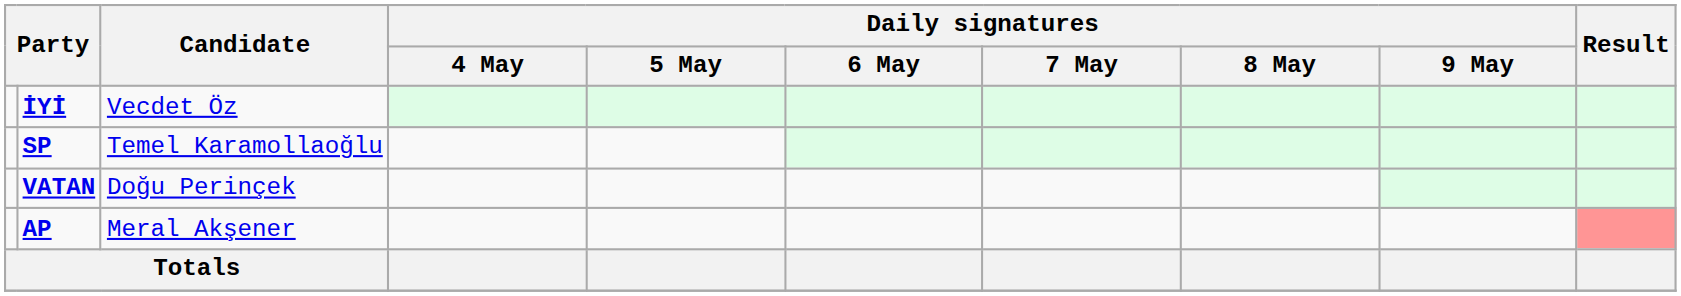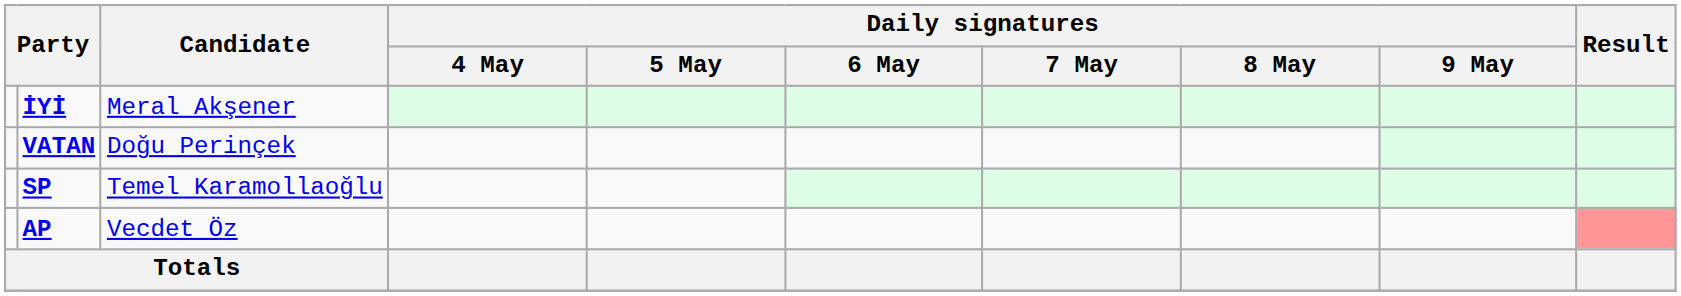(172, 106) Vecdet Öz -> (201, 106) Meral Akşener
rows swapped: (37, 147) <-> (59, 188)
(201, 229) Meral Akşener -> (172, 229) Vecdet Öz
